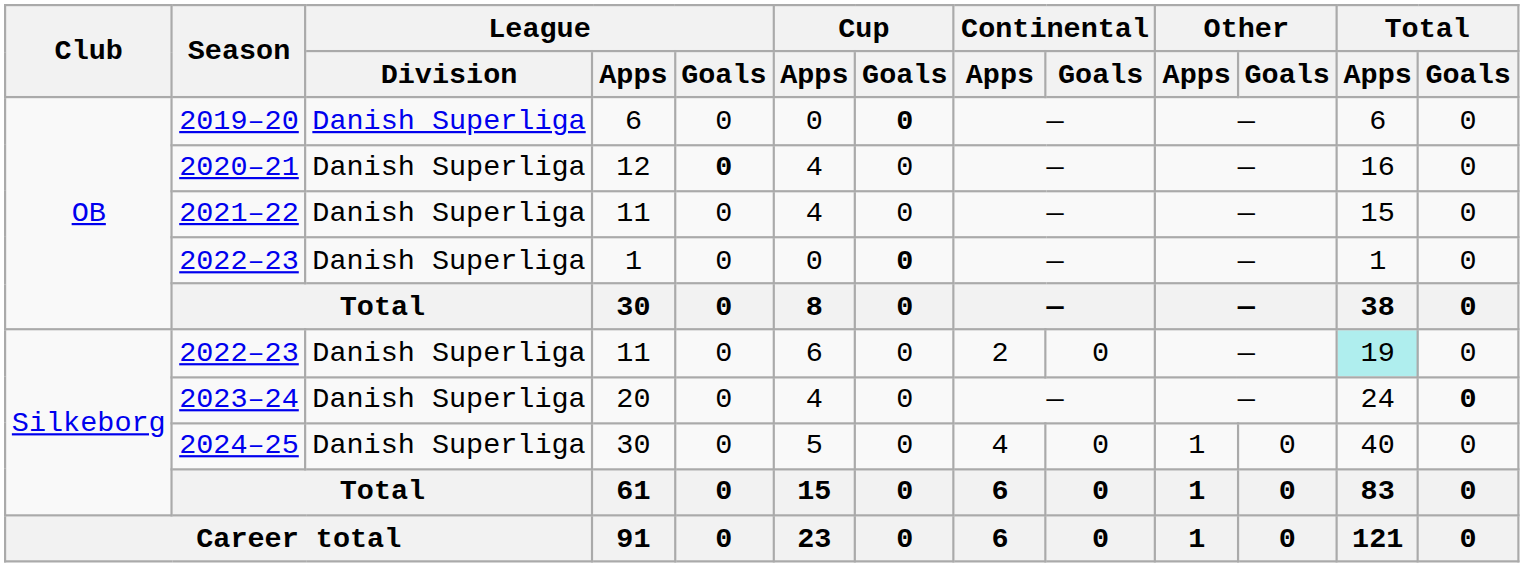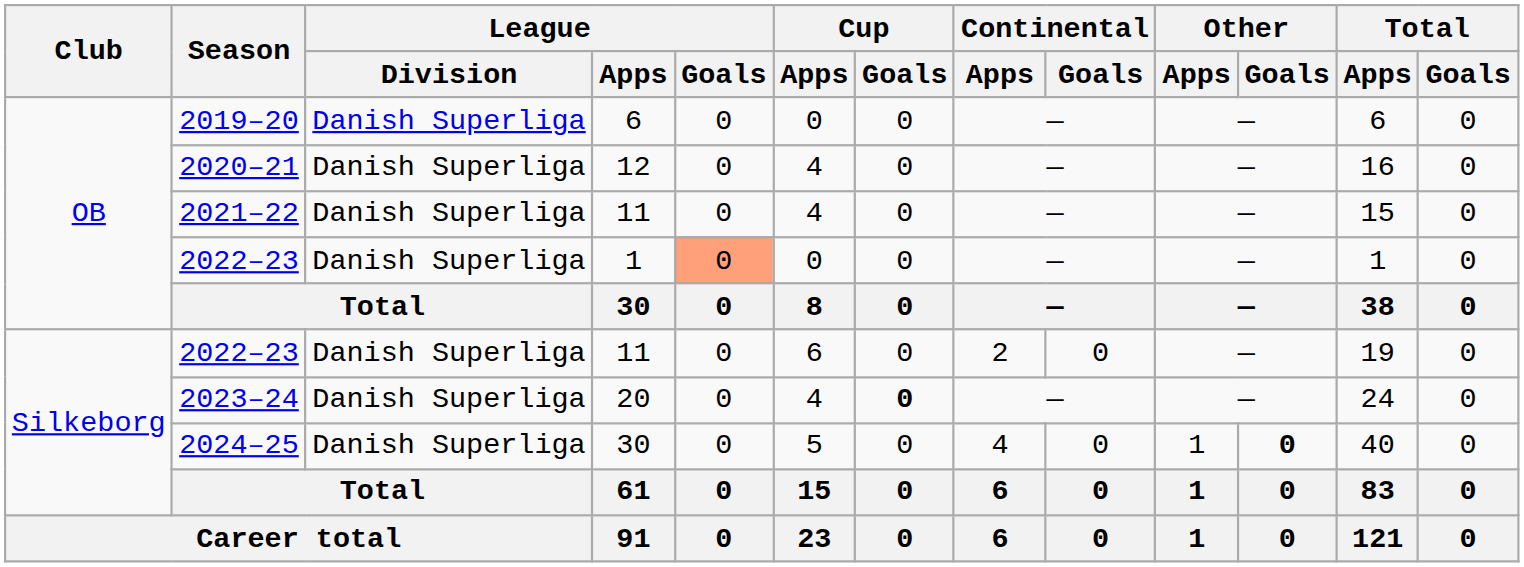(905, 121) bold -> (905, 121) normal
(724, 167) bold -> (724, 167) normal
(724, 260) no background -> (724, 260) lightsalmon background
(905, 260) bold -> (905, 260) normal
(1378, 353) paleturquoise background -> (1378, 353) no background
(905, 400) normal -> (905, 400) bold
(1468, 400) bold -> (1468, 400) normal
(1287, 446) normal -> (1287, 446) bold
